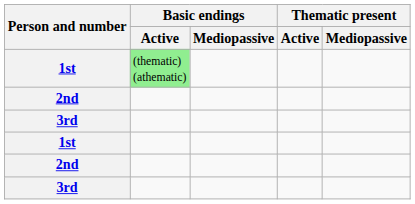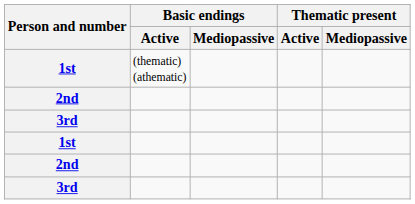(160, 69) lightgreen background -> (160, 69) no background
